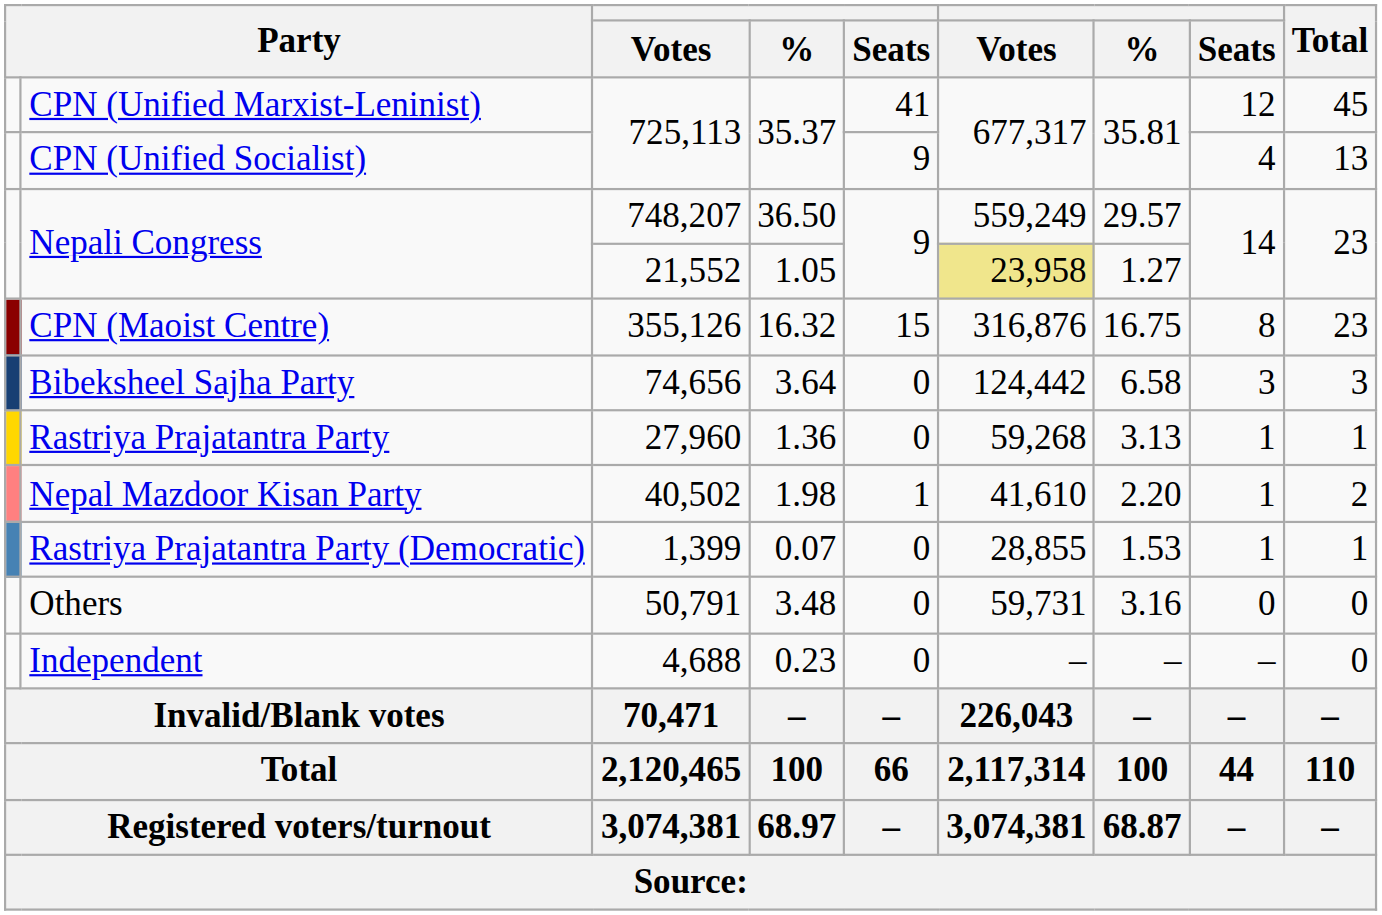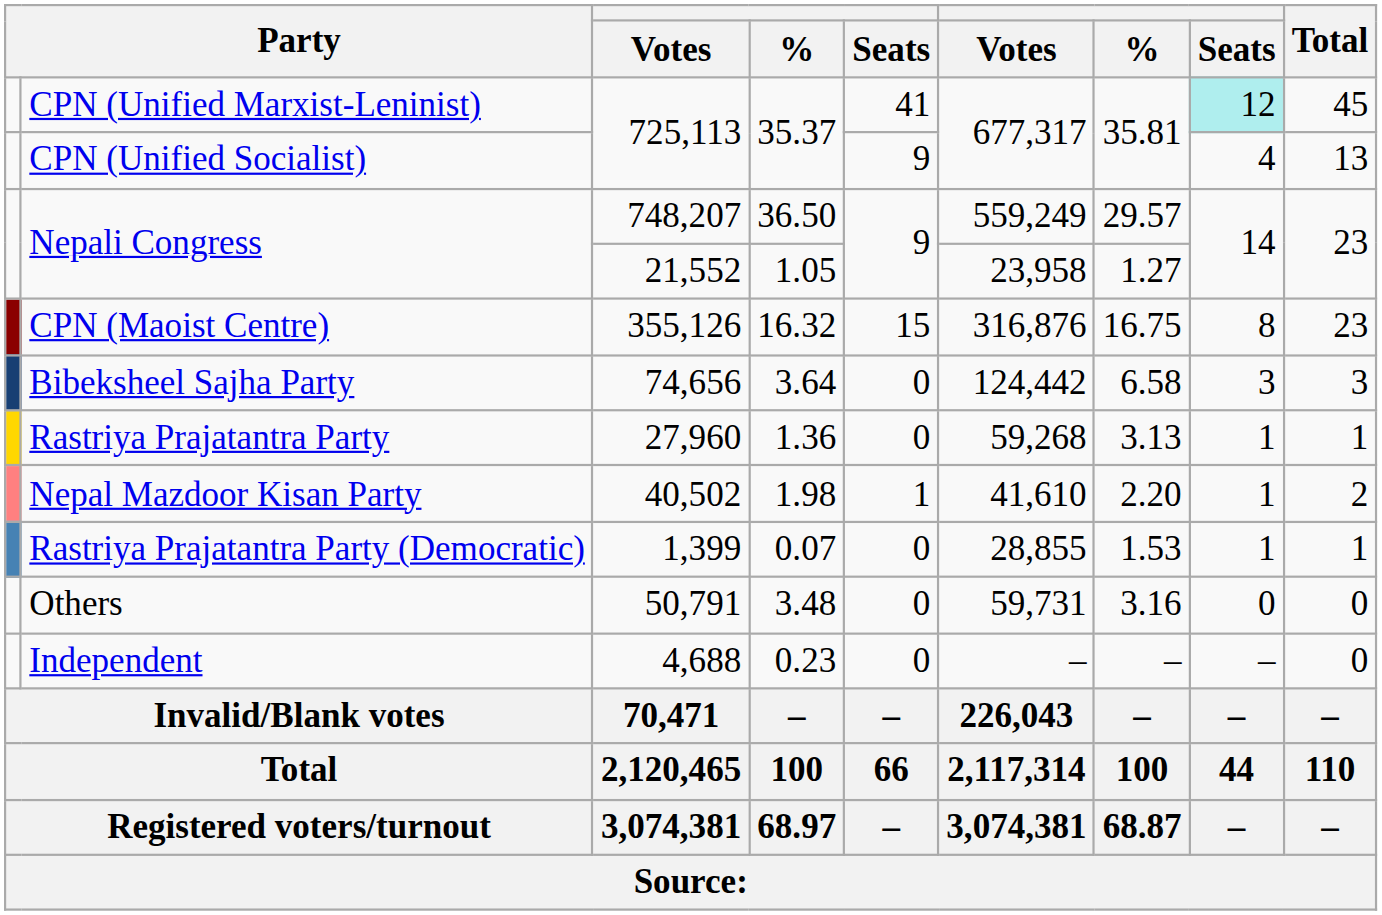(1258, 104) no background -> (1258, 104) paleturquoise background
(1038, 270) khaki background -> (1038, 270) no background
